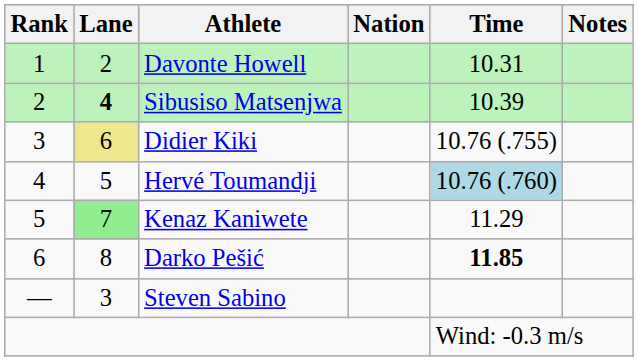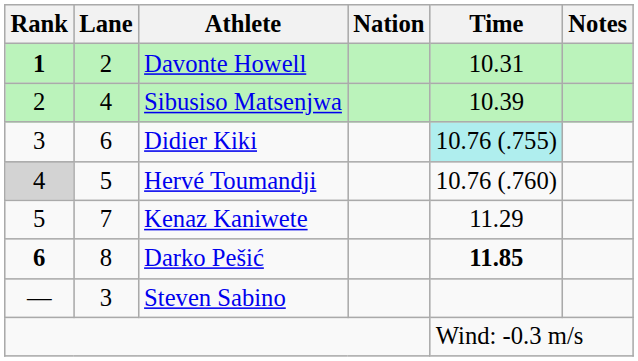(39, 63) normal -> (39, 63) bold
(106, 102) bold -> (106, 102) normal
(106, 141) khaki background -> (106, 141) no background
(496, 141) no background -> (496, 141) paleturquoise background
(39, 180) no background -> (39, 180) lightgrey background
(496, 180) lightblue background -> (496, 180) no background
(106, 219) lightgreen background -> (106, 219) no background
(39, 258) normal -> (39, 258) bold
